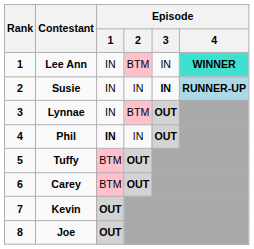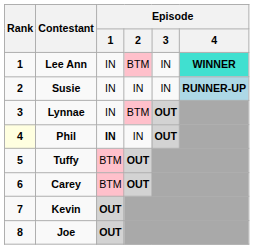(166, 89) bold -> (166, 89) normal
(20, 137) no background -> (20, 137) lightyellow background
